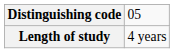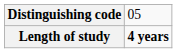(147, 36) normal -> (148, 36) bold
